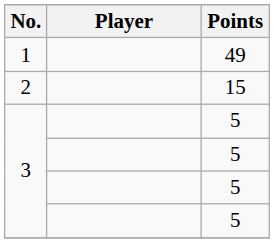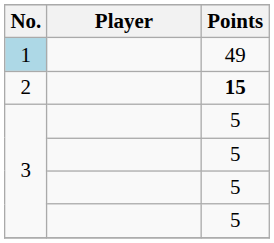(26, 54) no background -> (26, 54) lightblue background
(235, 87) normal -> (235, 87) bold
